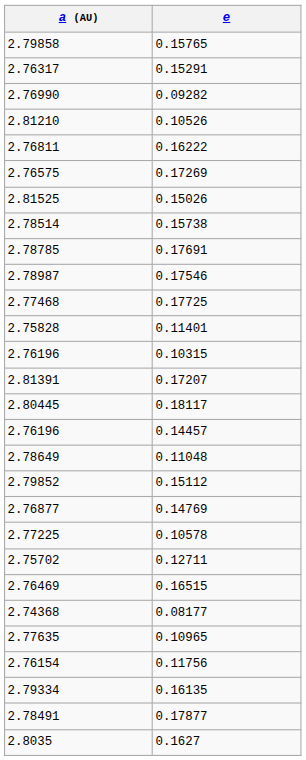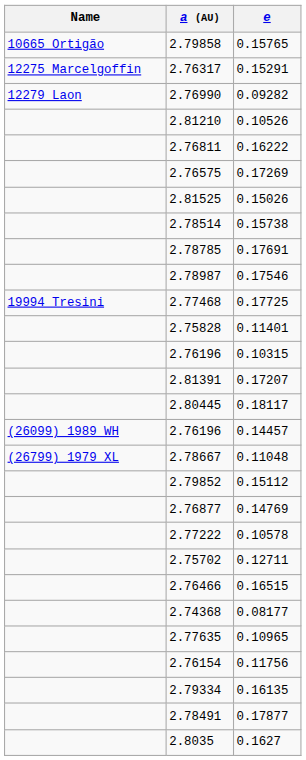+ column: (85, 18)
(34, 457) 2.78649 -> (195, 457) 2.78667
(34, 535) 2.77225 -> (195, 535) 2.77222
(34, 586) 2.76469 -> (195, 586) 2.76466
